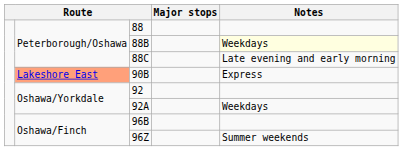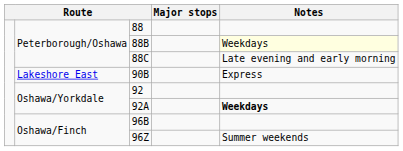(58, 75) lightsalmon background -> (58, 75) no background
(245, 106) normal -> (245, 106) bold
